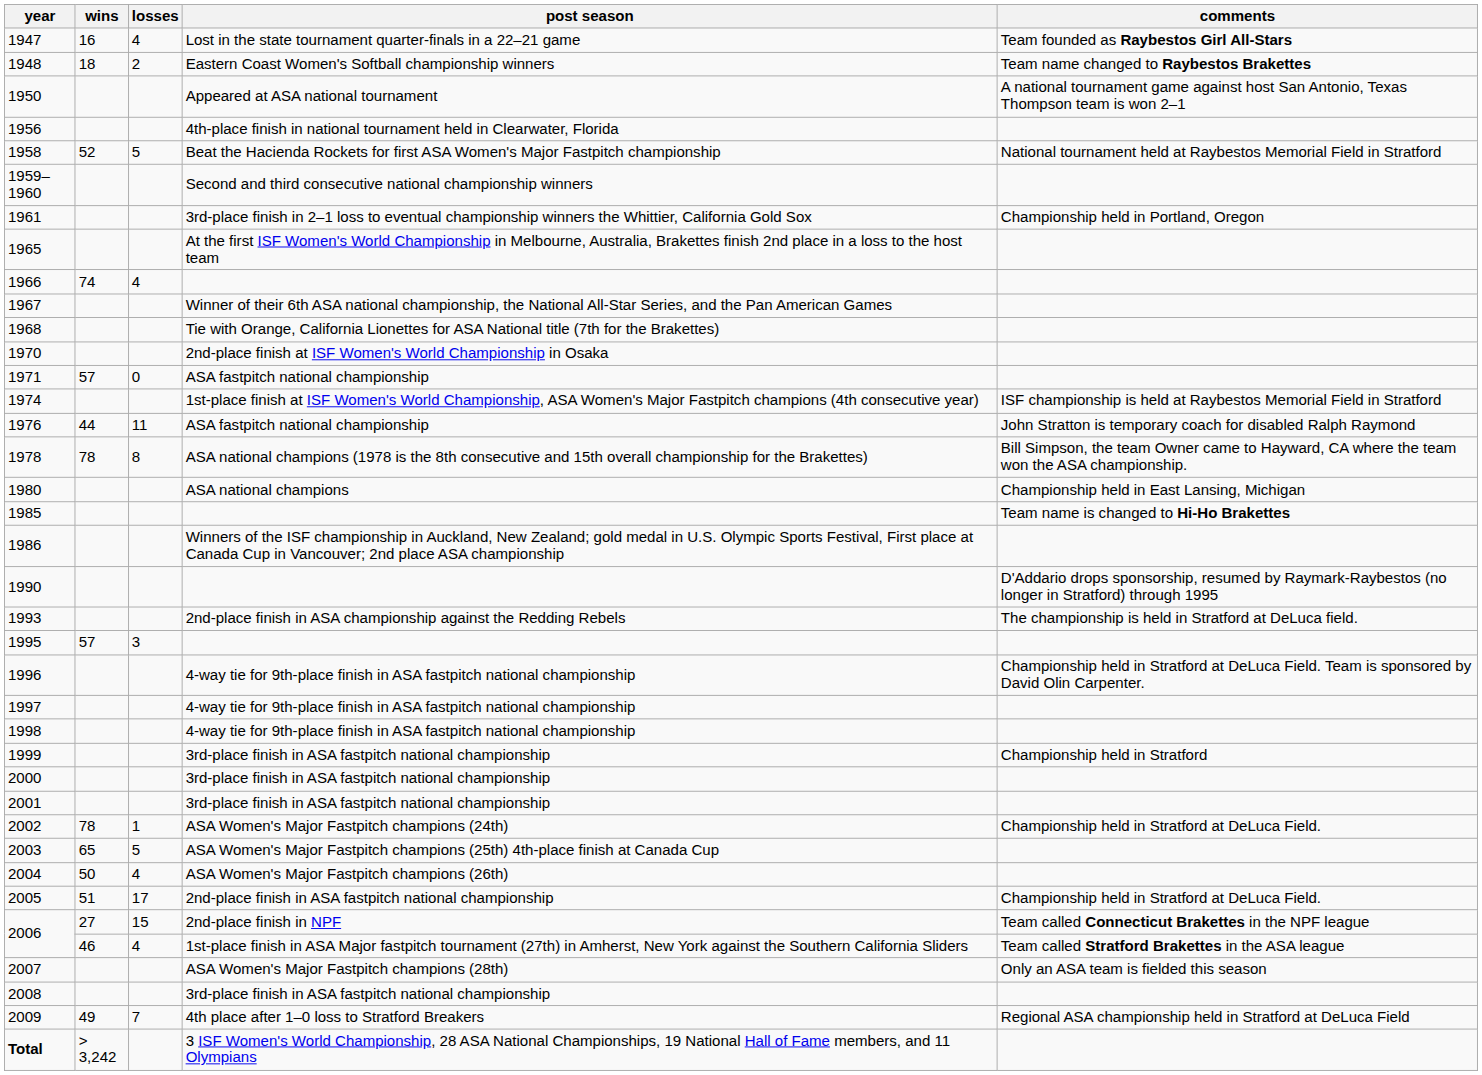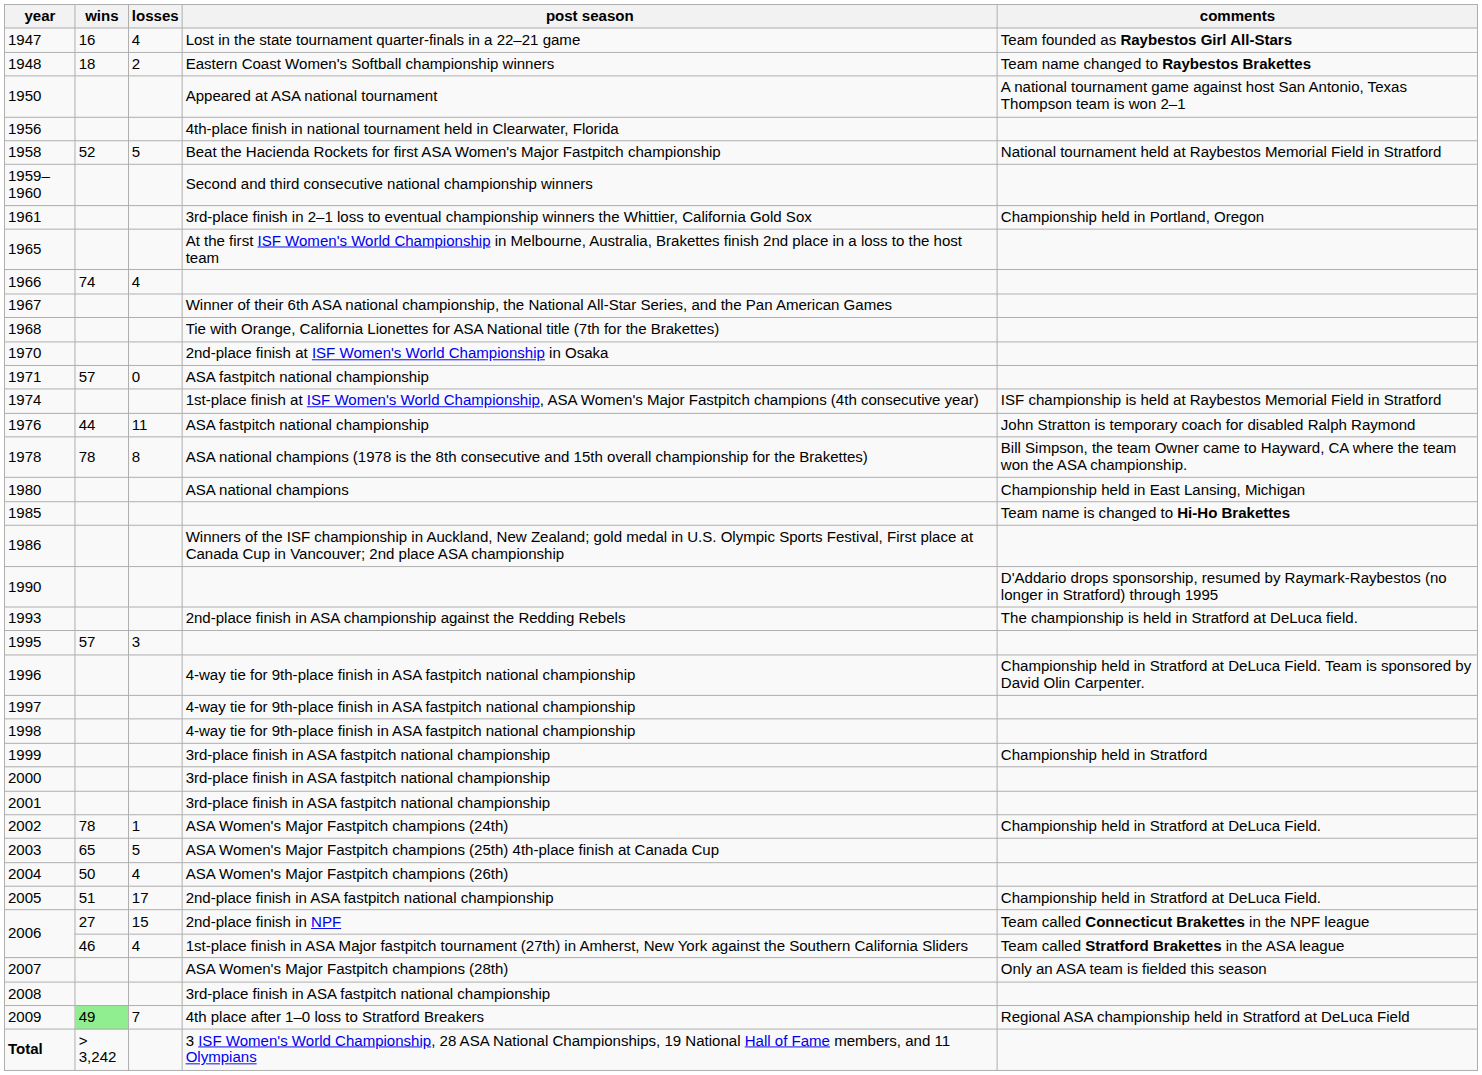(87, 1017) no background -> (87, 1017) lightgreen background
